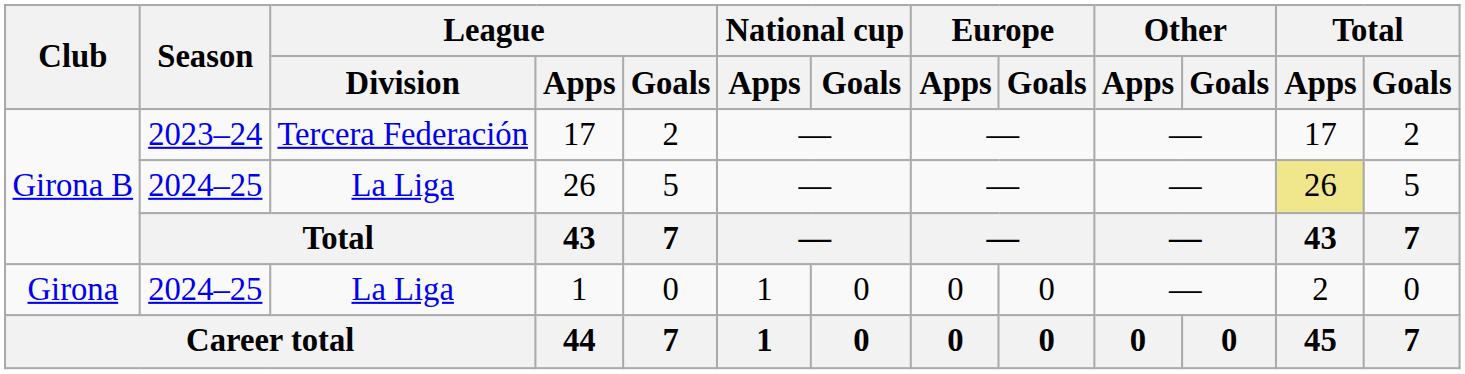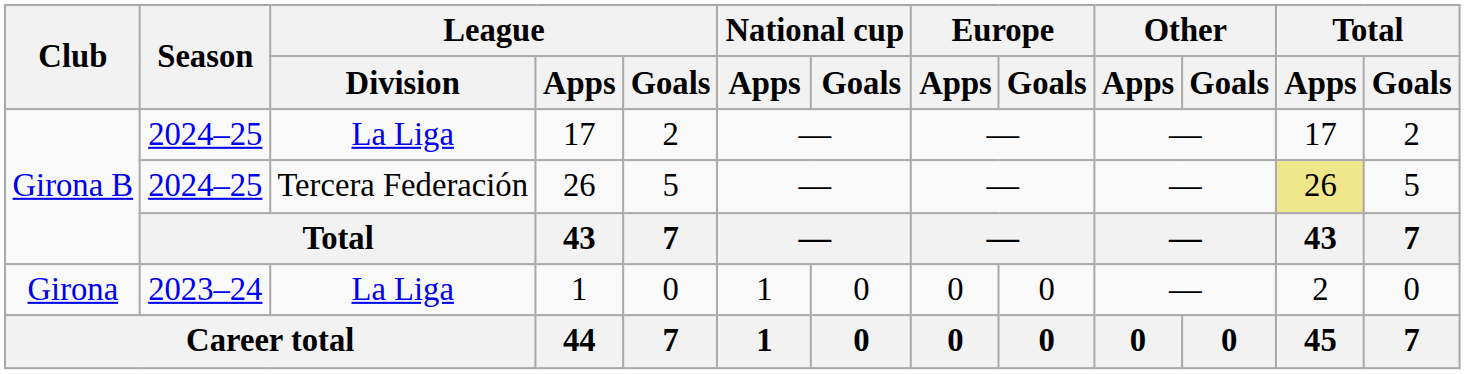(205, 133) 2023–24 -> (205, 133) 2024–25
(403, 133) Tercera Federación -> (403, 133) La Liga
(403, 185) La Liga -> (403, 185) Tercera Federación
(205, 289) 2024–25 -> (205, 289) 2023–24
